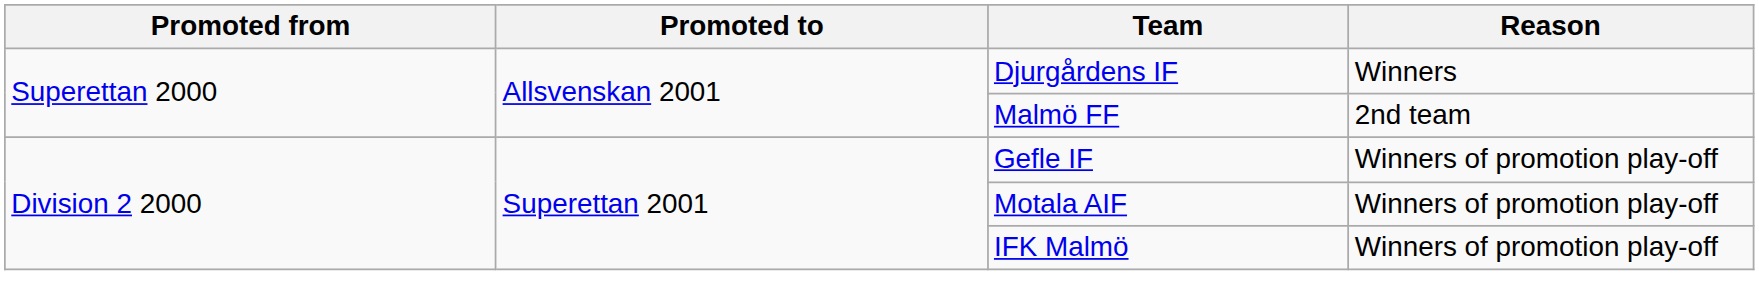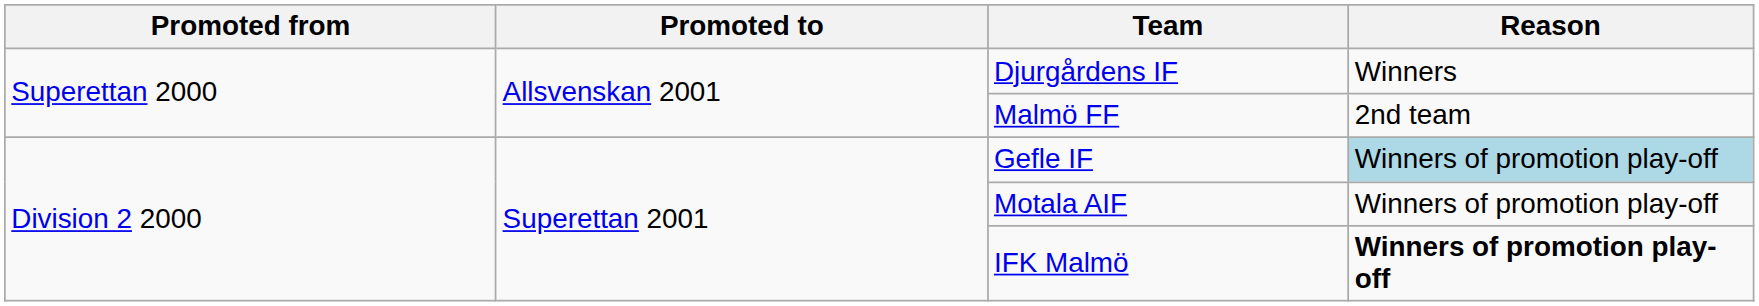(1536, 159) no background -> (1536, 159) lightblue background
(1536, 247) normal -> (1536, 262) bold
